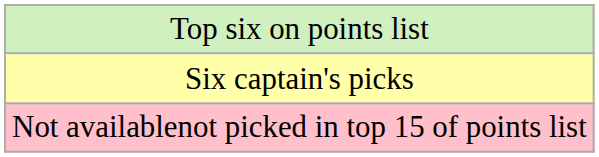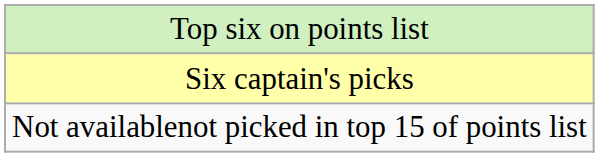(299, 126) pink background -> (299, 126) no background
